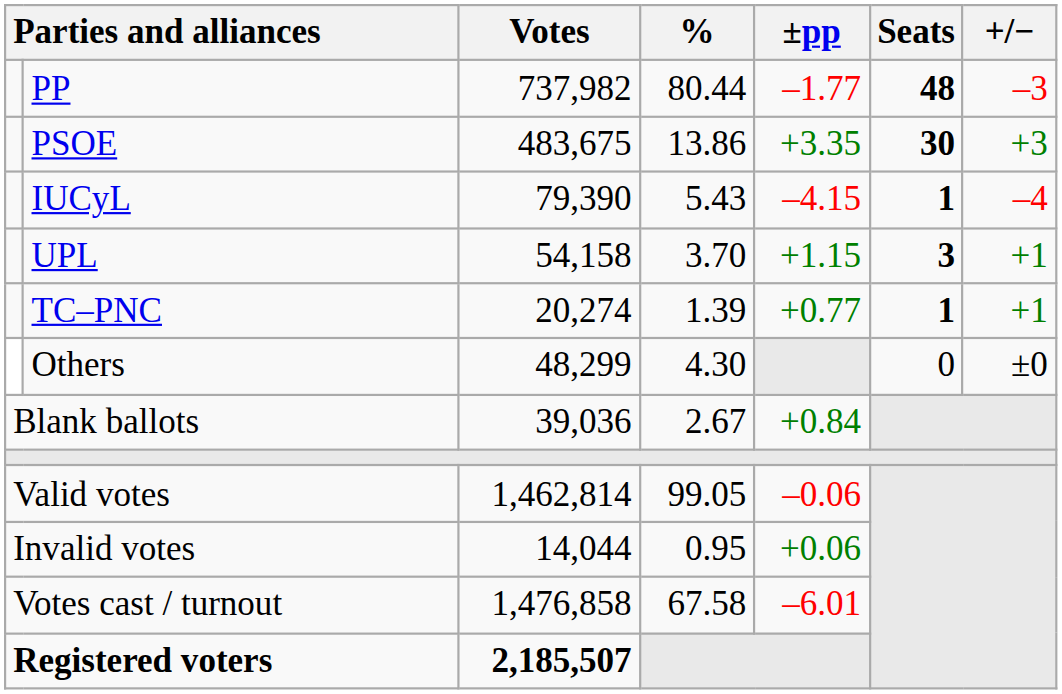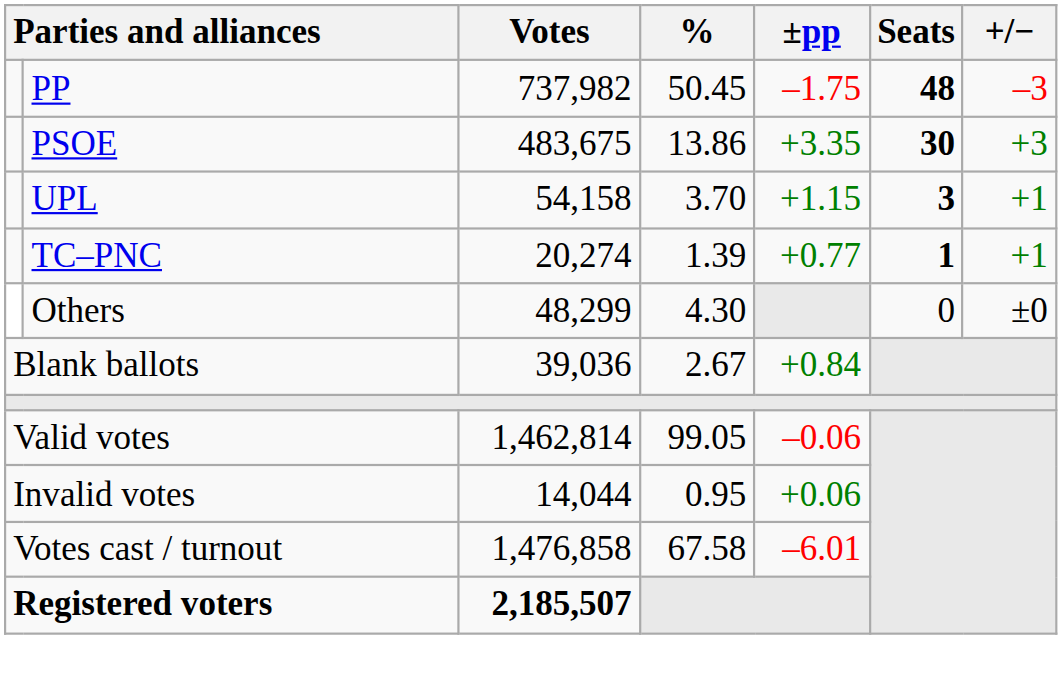(707, 87) 80.44 -> (707, 87) 50.45
(822, 87) –1.77 -> (822, 87) –1.75
- row: (81, 198)
